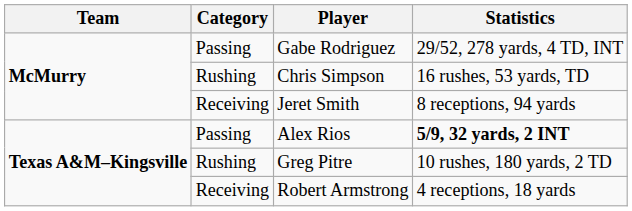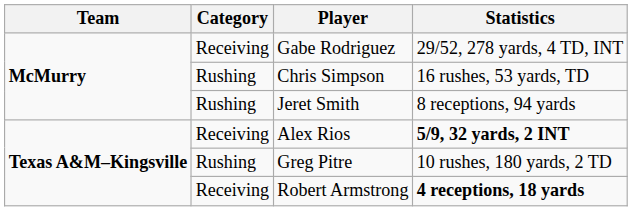(223, 47) Passing -> (232, 47) Receiving
(232, 104) Receiving -> (226, 104) Rushing
(223, 133) Passing -> (232, 133) Receiving
(496, 190) normal -> (500, 190) bold
